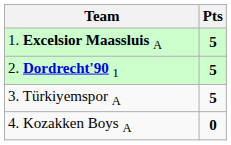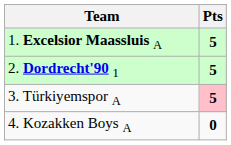(213, 97) no background -> (213, 97) pink background
